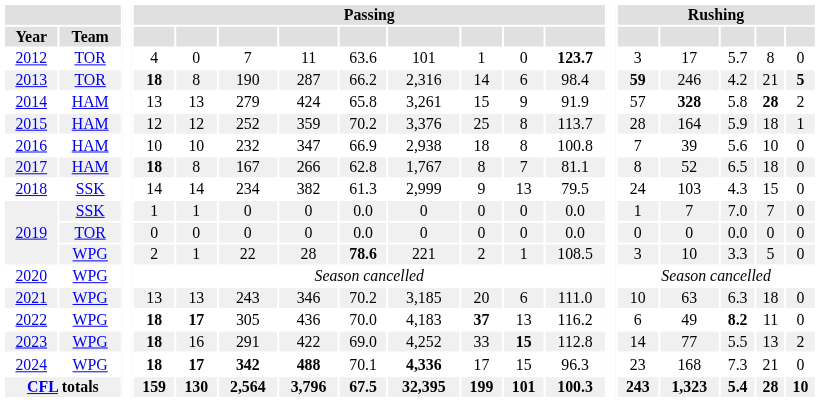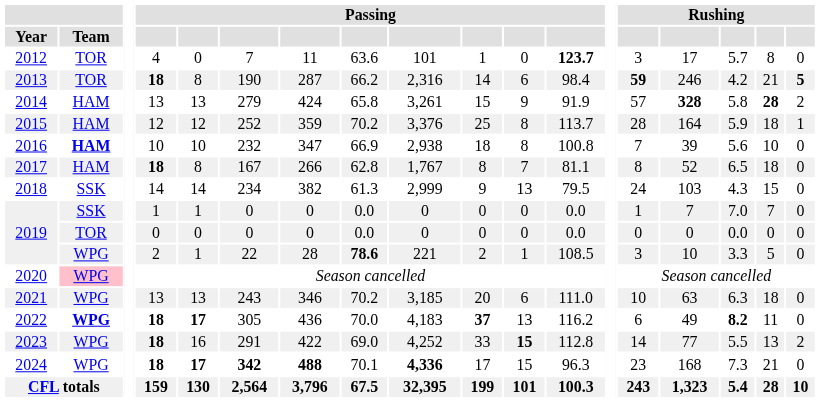(90, 145) normal -> (91, 145) bold
(90, 276) no background -> (91, 276) pink background
(90, 319) normal -> (91, 319) bold
